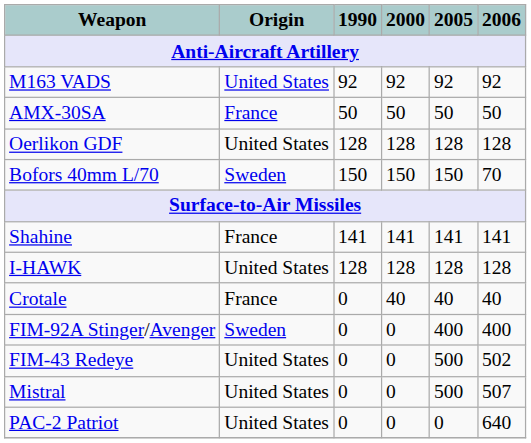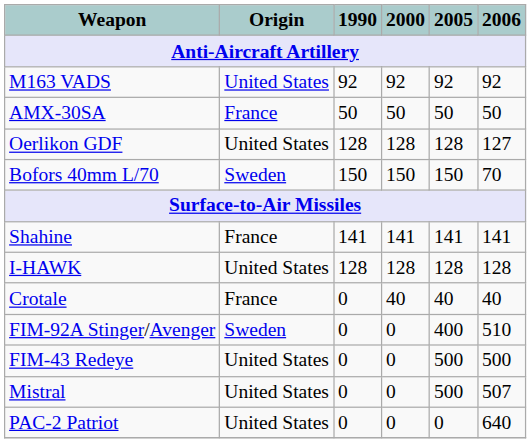(497, 143) 128 -> (497, 143) 127
(497, 329) 400 -> (497, 329) 510
(497, 360) 502 -> (497, 360) 500
